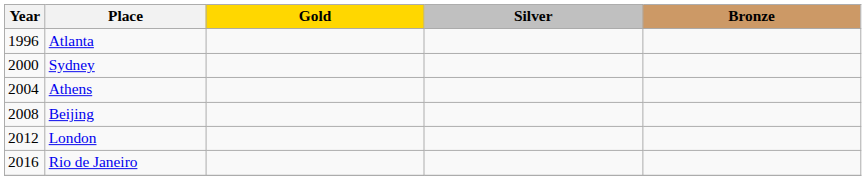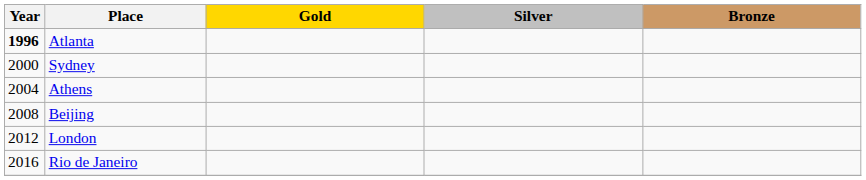(23, 41) normal -> (23, 41) bold
